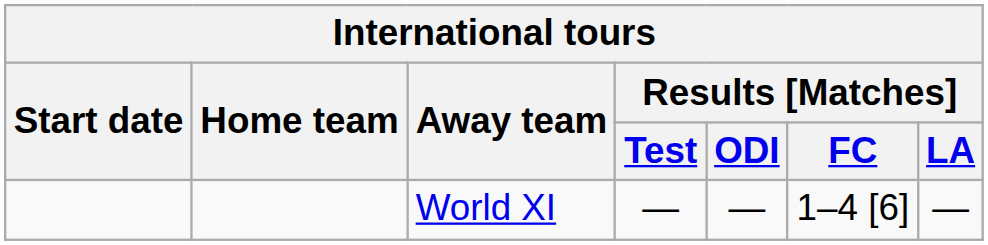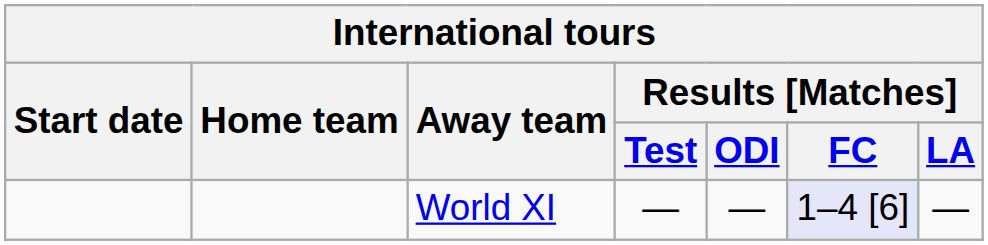(853, 208) no background -> (853, 208) lavender background
